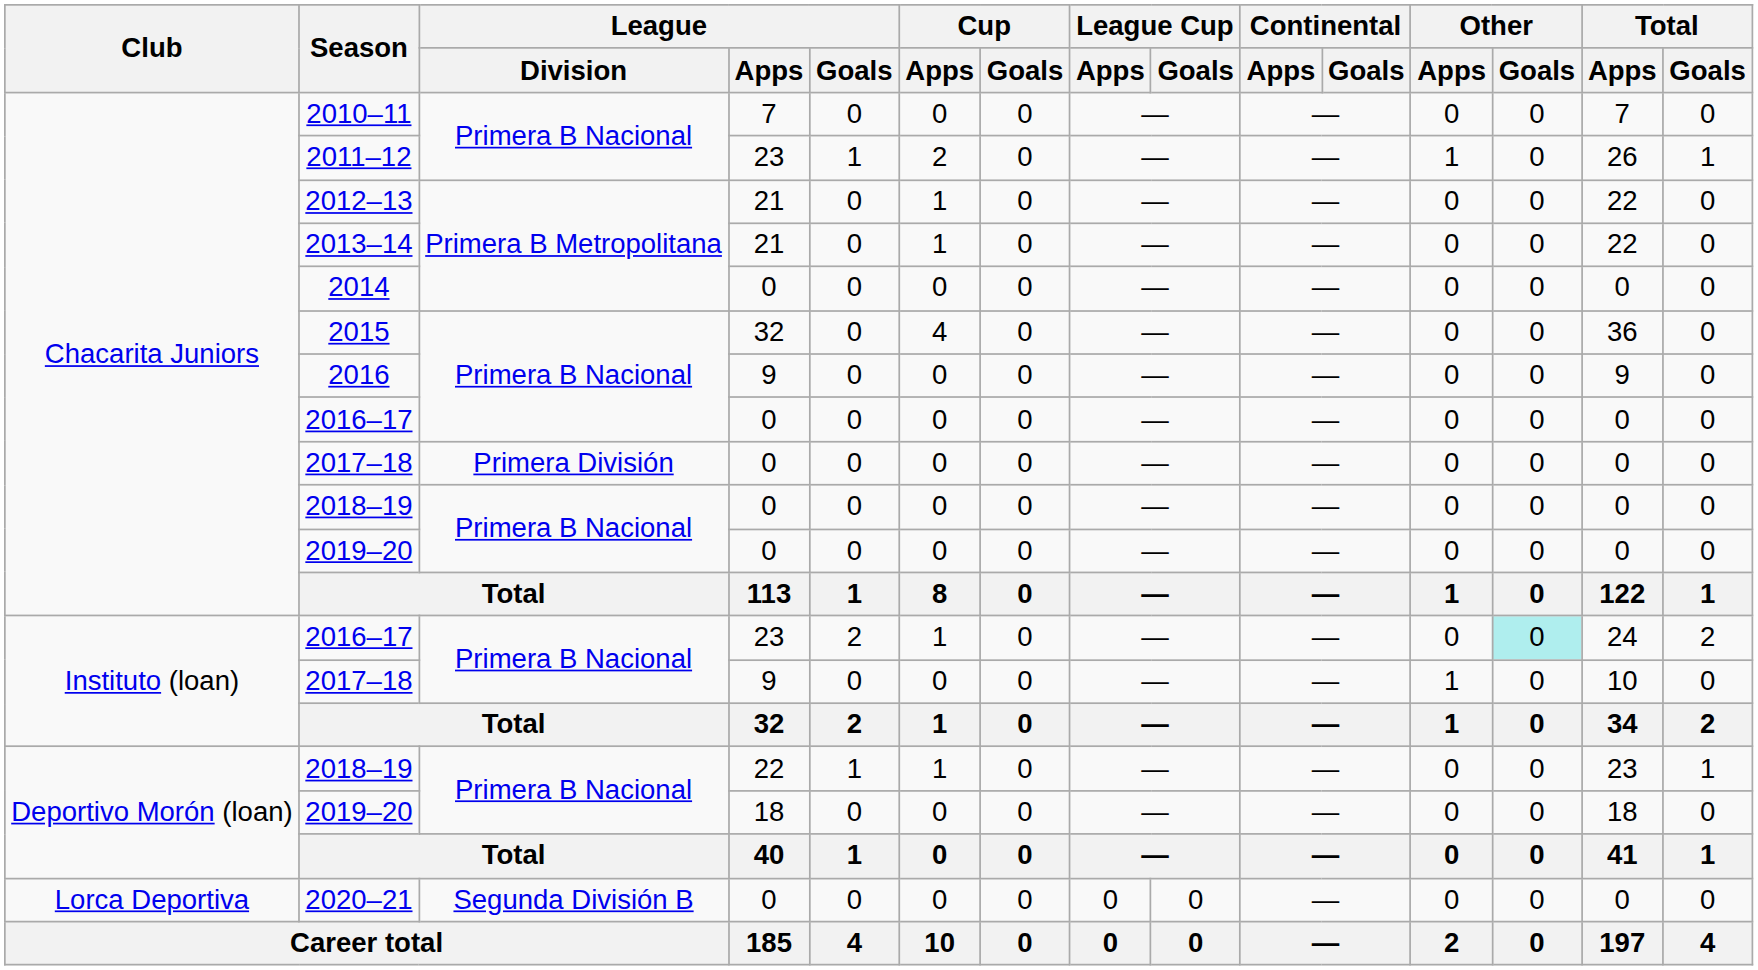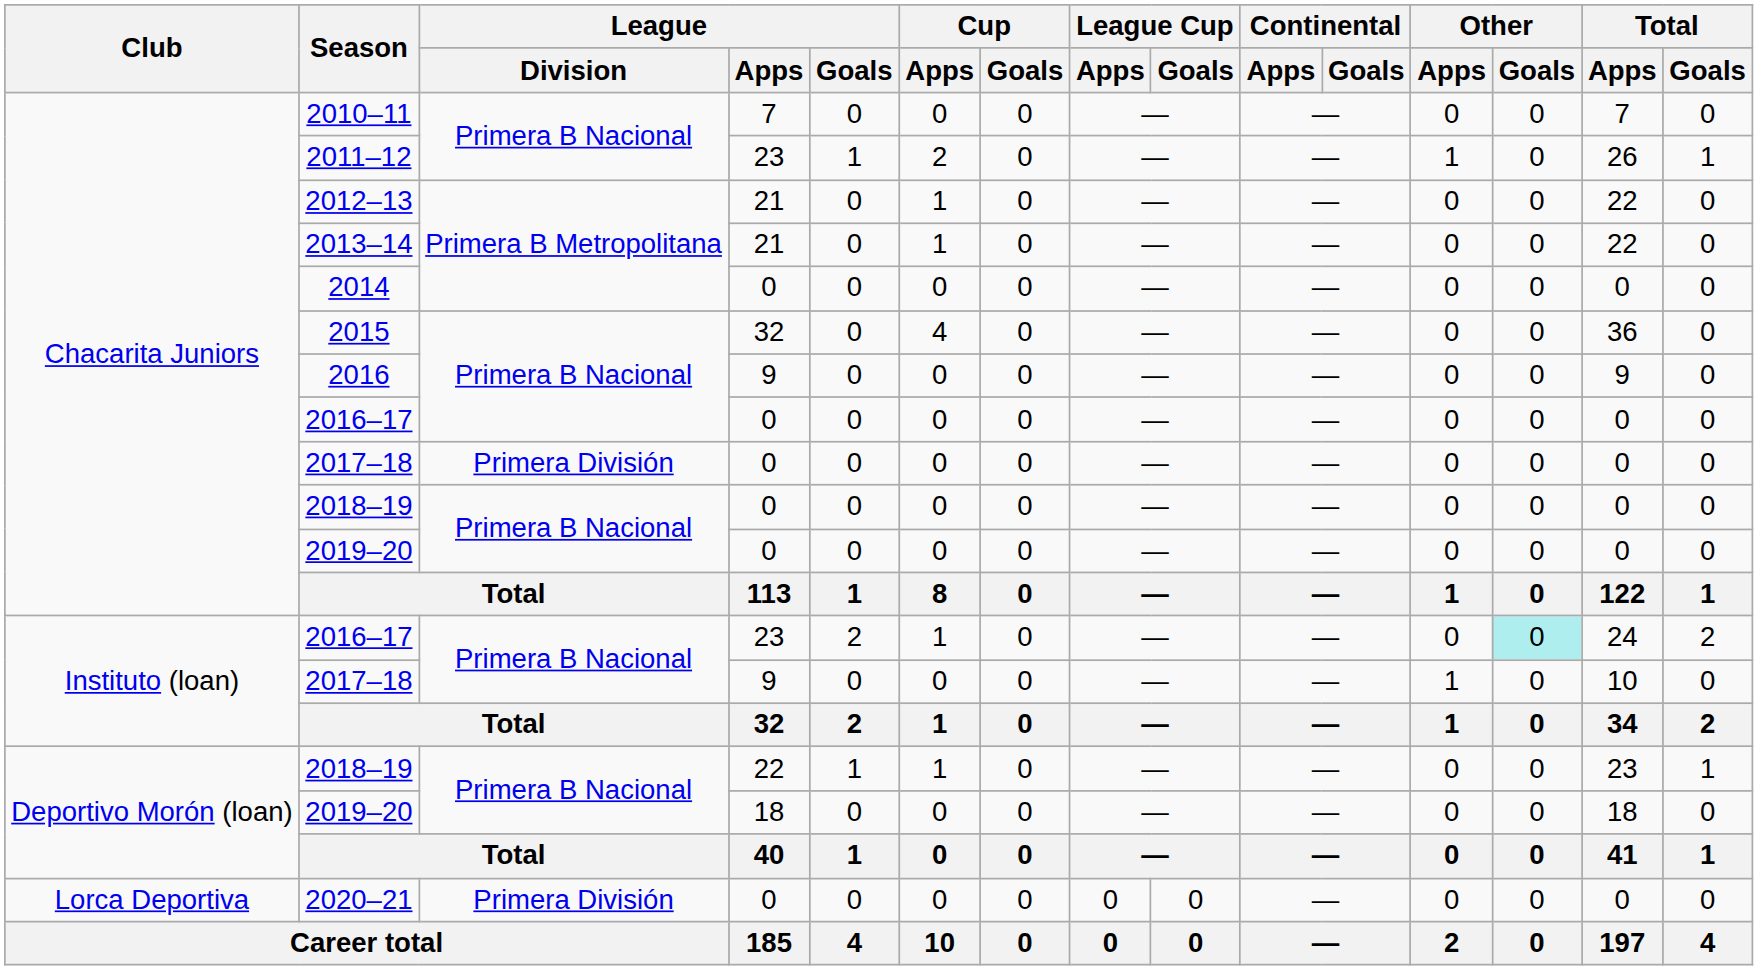(574, 899) Segunda División B -> (574, 899) Primera División
